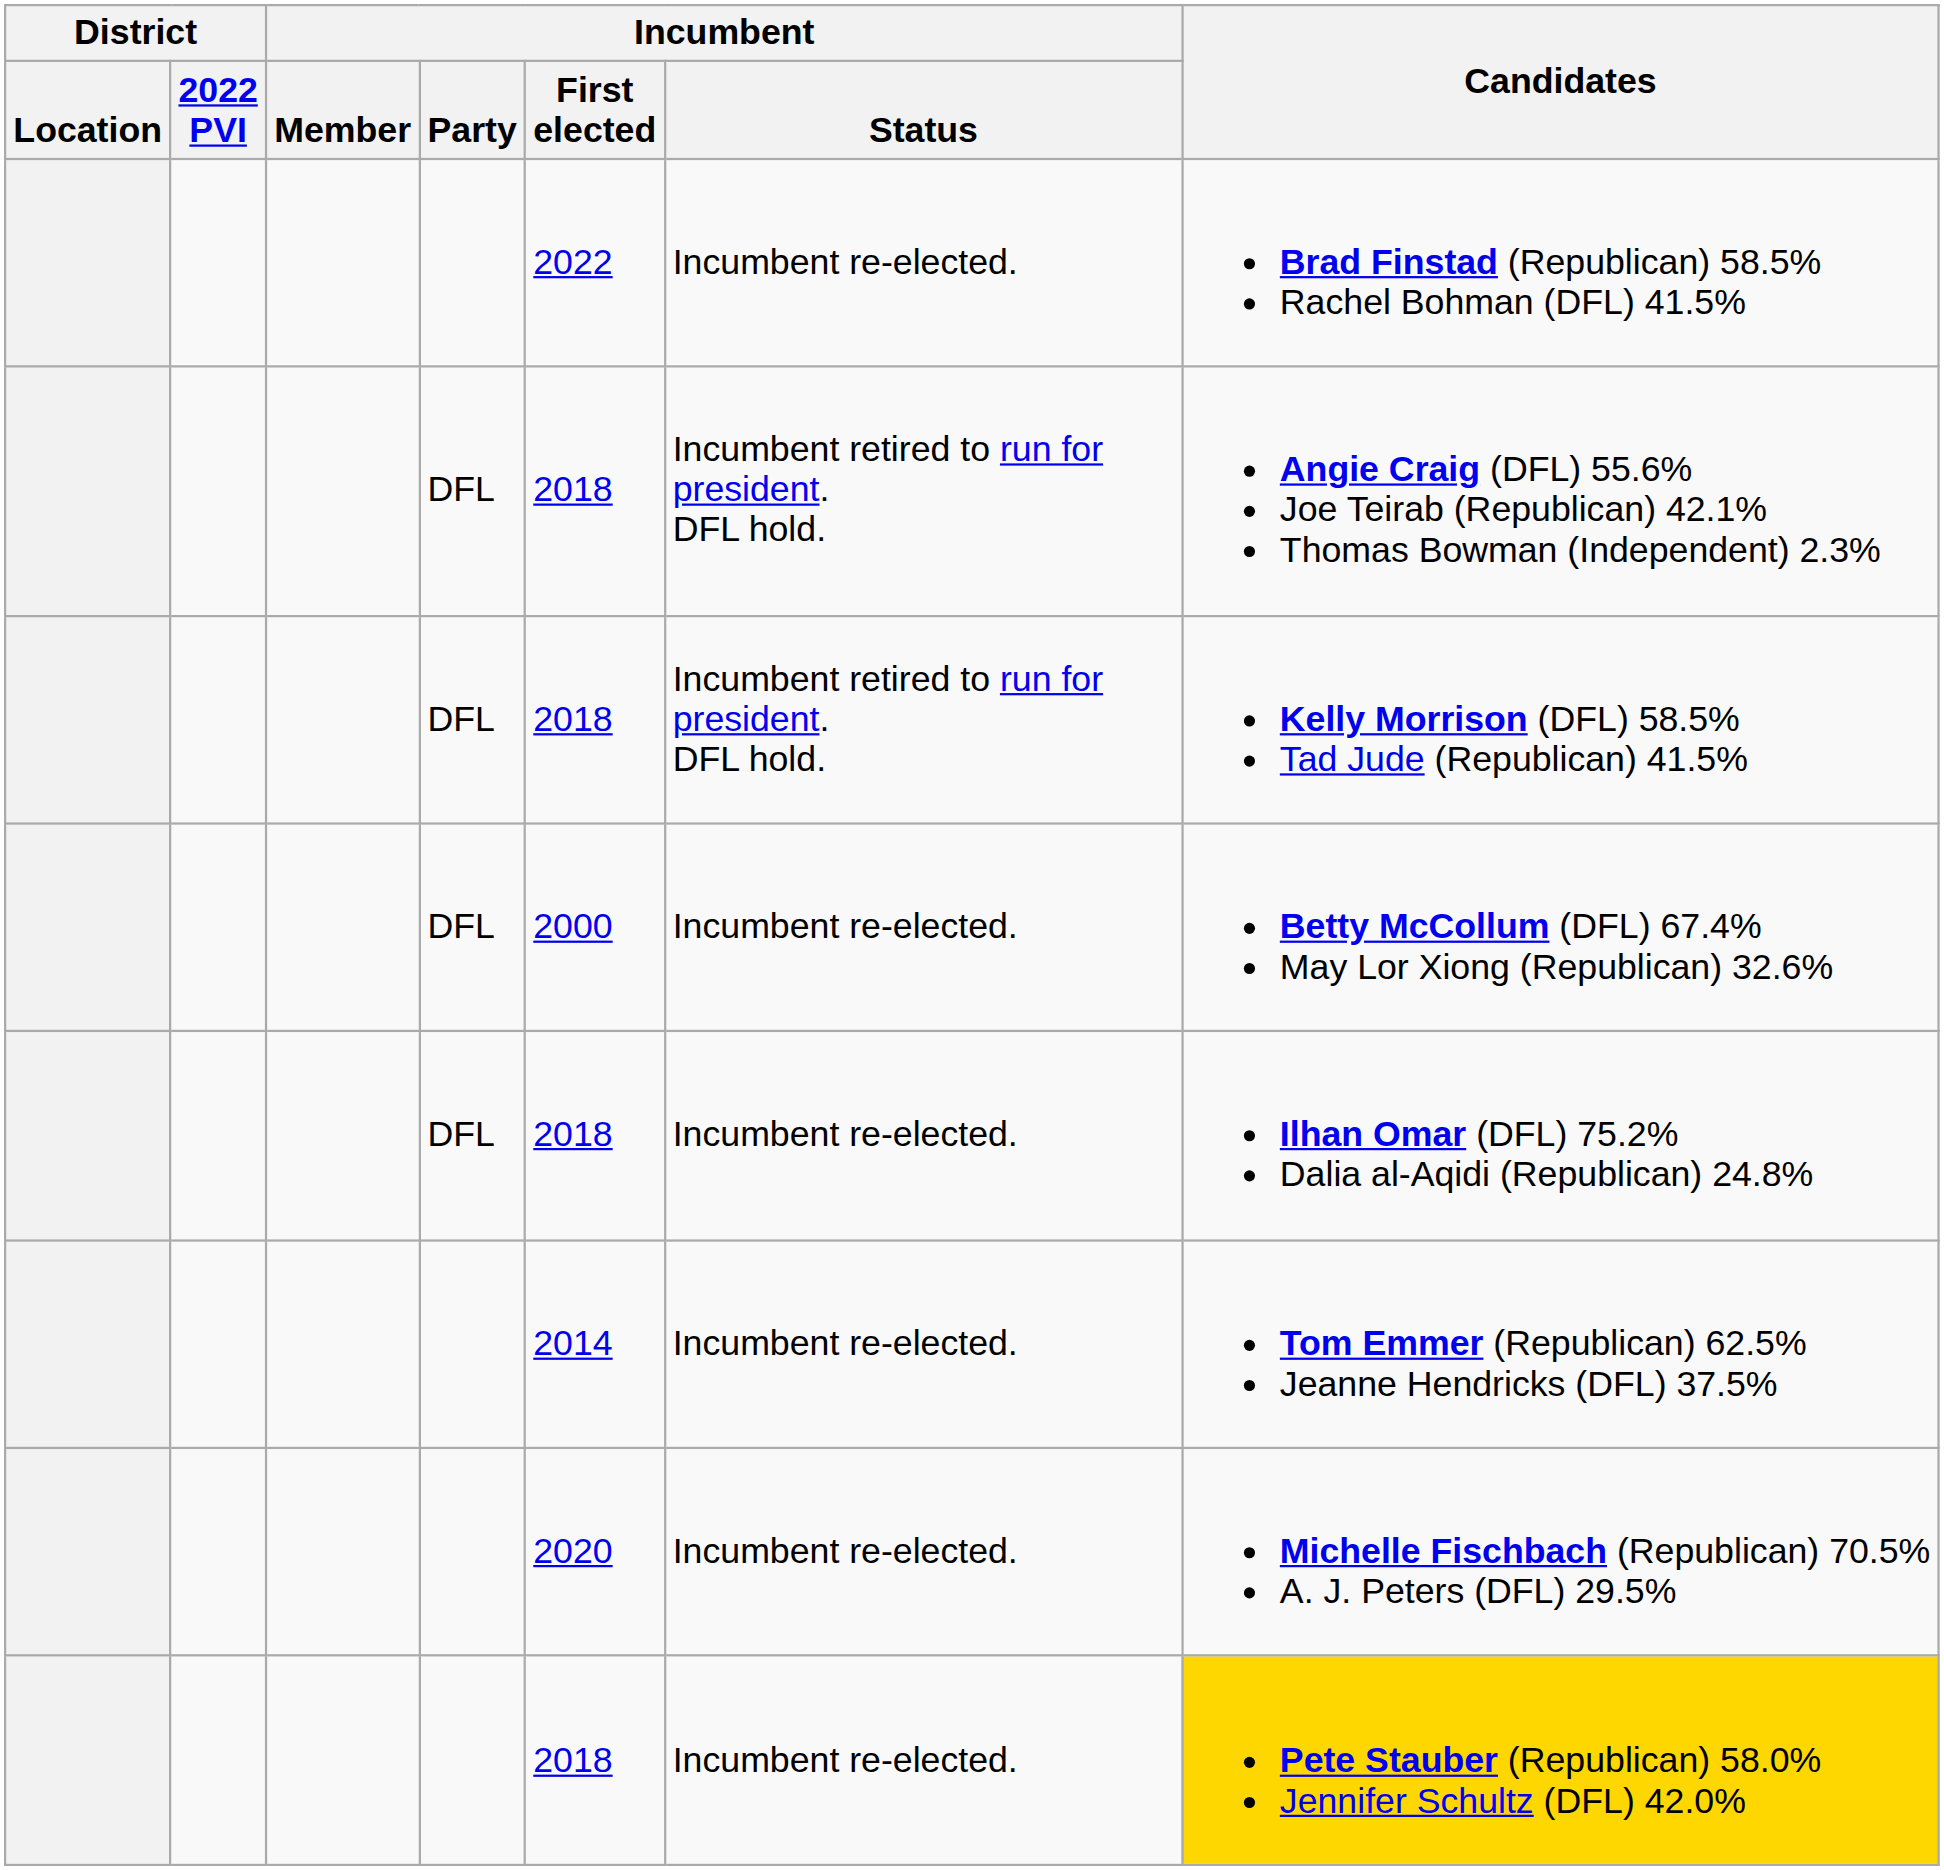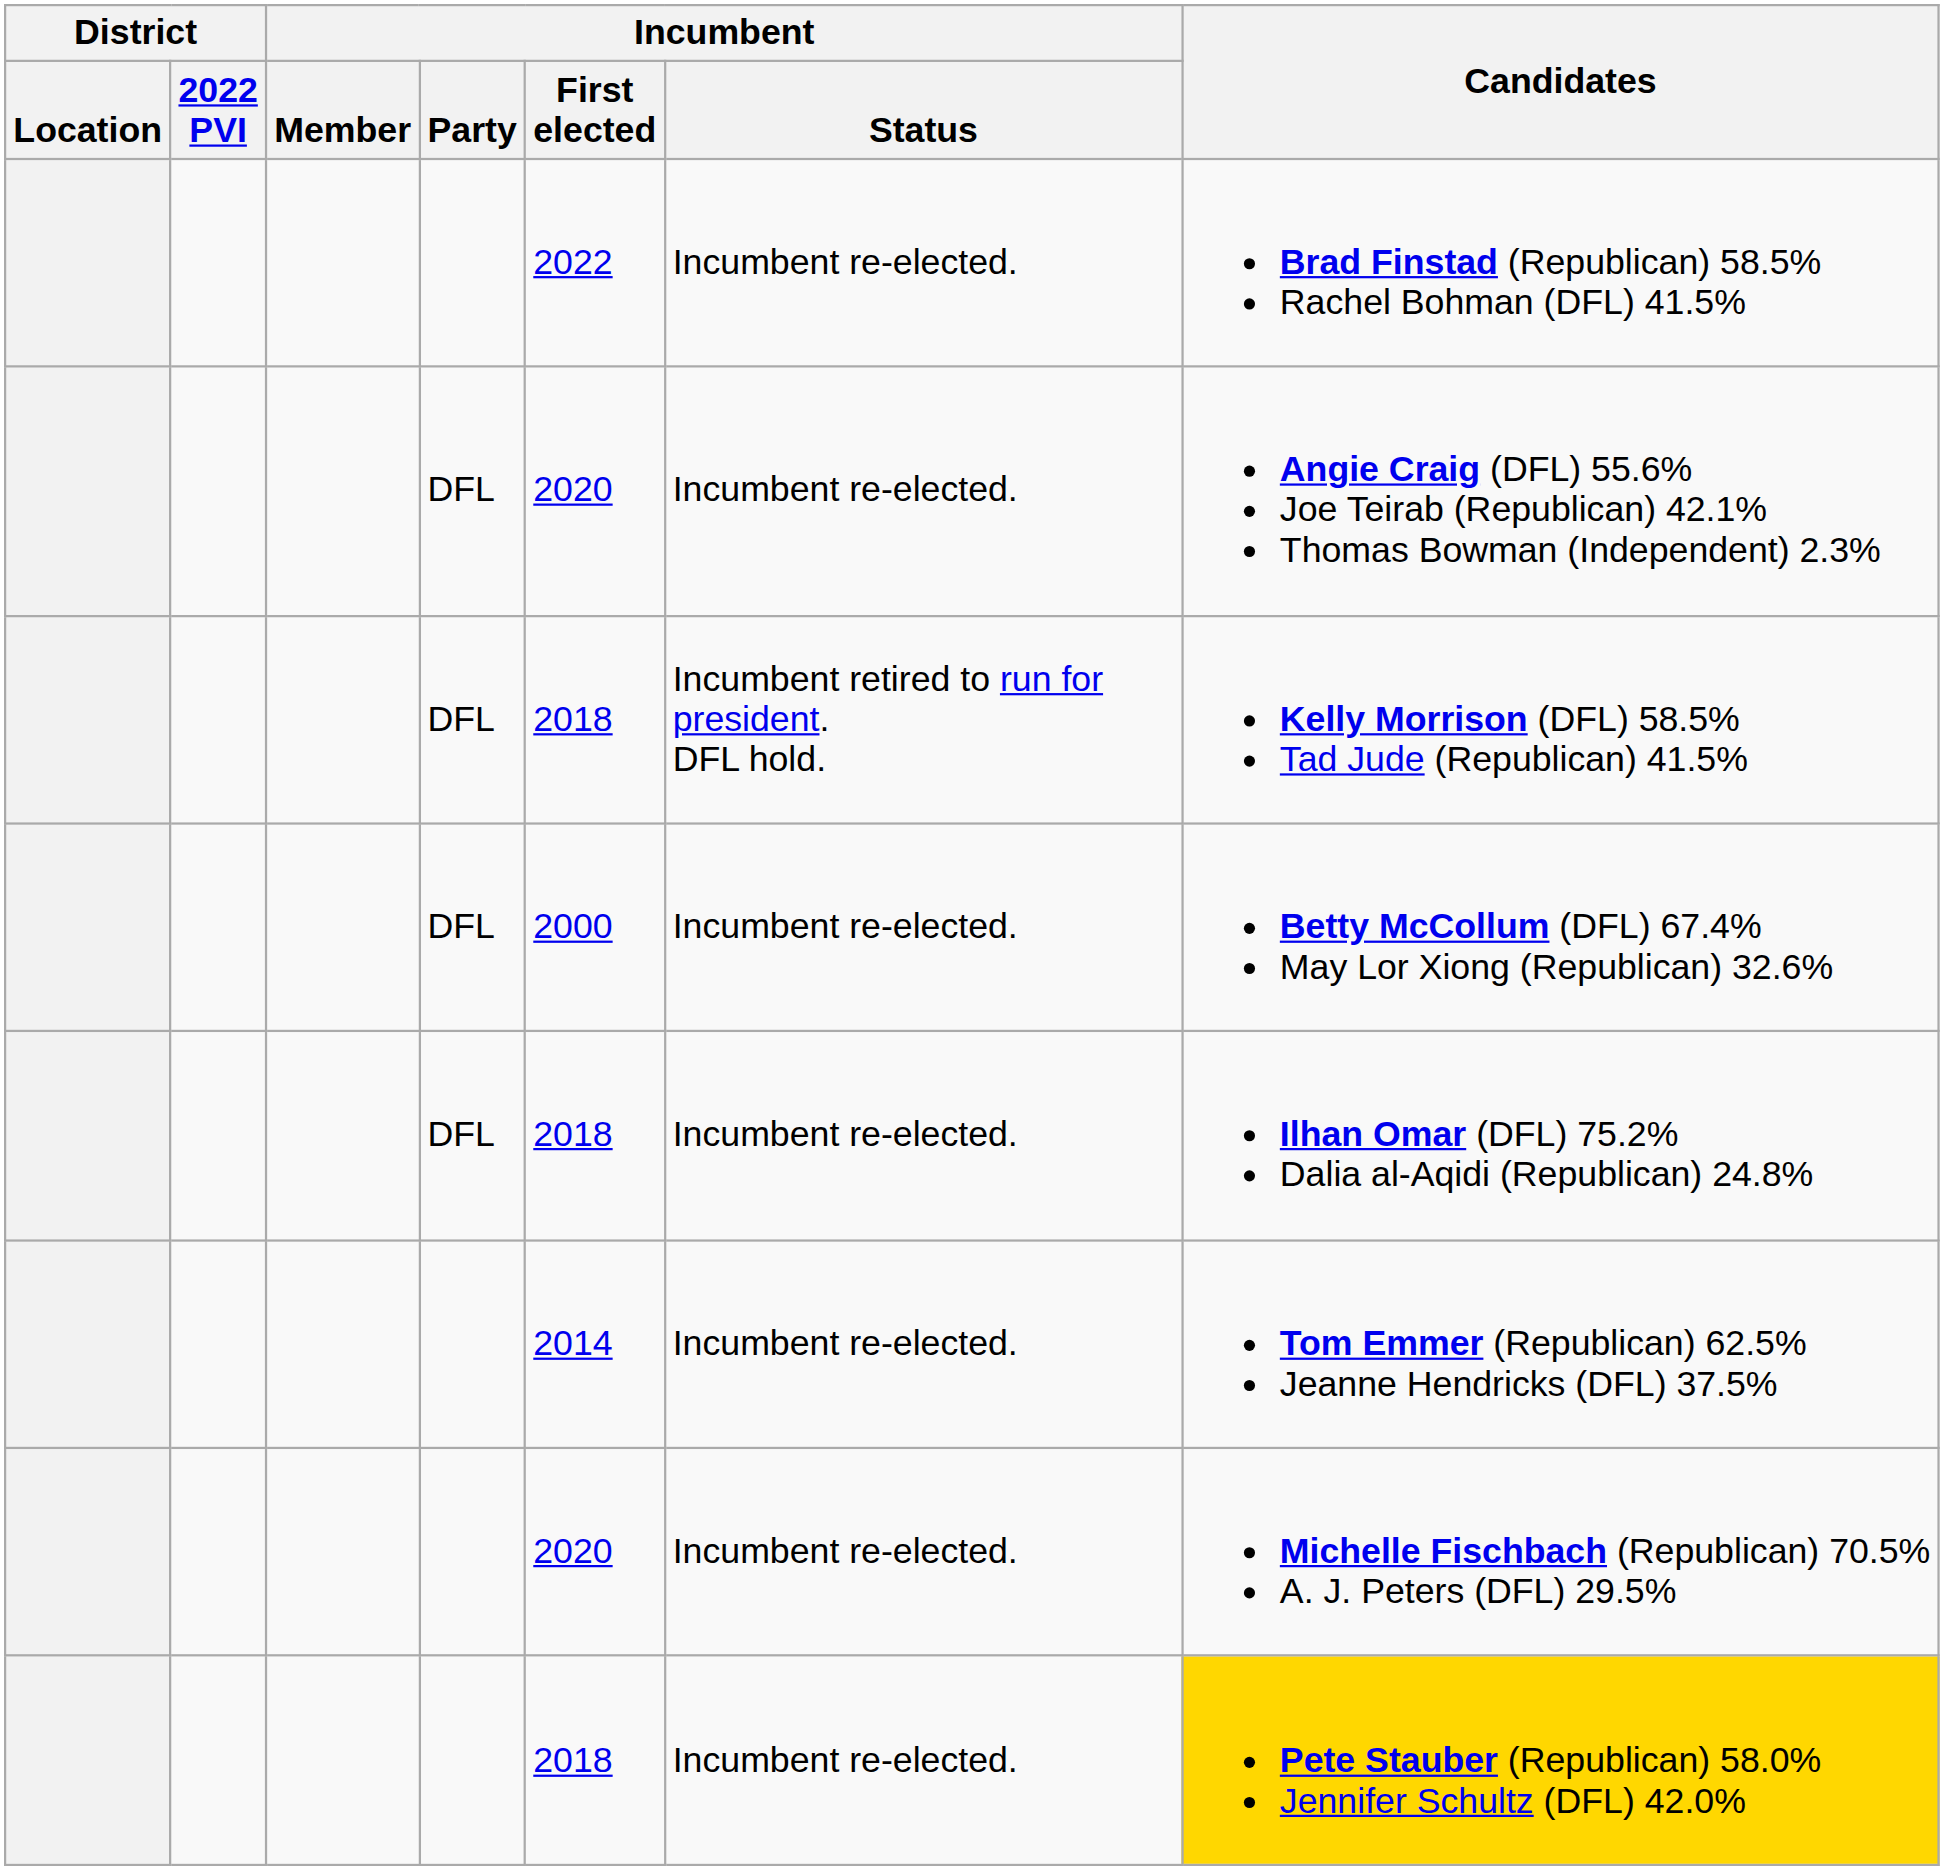(573, 490) 2018 -> (573, 490) 2020
(888, 490) Incumbent retired to run for president. DFL hold. -> (845, 490) Incumbent re-elected.
